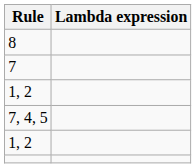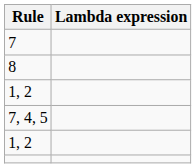(12, 42) 8 -> (12, 42) 7
(12, 67) 7 -> (12, 67) 8
